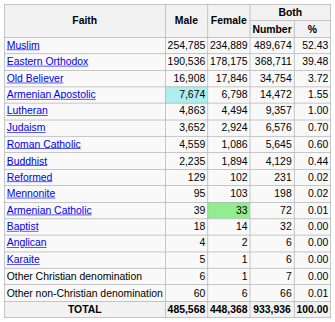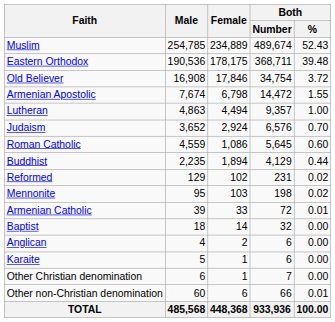(192, 95) paleturquoise background -> (192, 95) no background
(242, 210) lightgreen background -> (242, 210) no background
